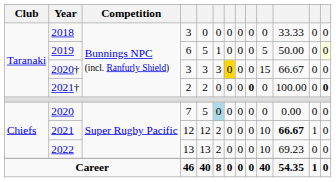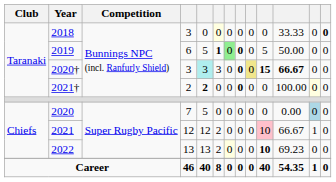(219, 32) no background -> (219, 32) lightyellow background
(325, 32) normal -> (325, 32) bold
(219, 51) normal -> (219, 51) bold
(230, 51) no background -> (230, 51) lightgreen background
(240, 51) normal -> (240, 51) bold
(325, 51) lightyellow background -> (325, 51) no background
(205, 69) no background -> (205, 69) paleturquoise background
(230, 69) gold background -> (230, 69) no background
(240, 69) normal -> (240, 69) bold
(251, 69) no background -> (251, 69) khaki background
(265, 69) normal -> (265, 69) bold
(291, 69) normal -> (291, 69) bold
(205, 88) normal -> (205, 88) bold
(240, 88) normal -> (240, 88) bold
(251, 88) bold -> (251, 88) normal
(315, 88) no background -> (315, 88) lightyellow background
(325, 88) bold -> (325, 88) normal
(219, 111) lightblue background -> (219, 111) no background
(315, 111) no background -> (315, 111) lightblue background
(265, 130) no background -> (265, 130) pink background
(291, 130) bold -> (291, 130) normal
(230, 149) no background -> (230, 149) lightyellow background
(265, 149) normal -> (265, 149) bold
